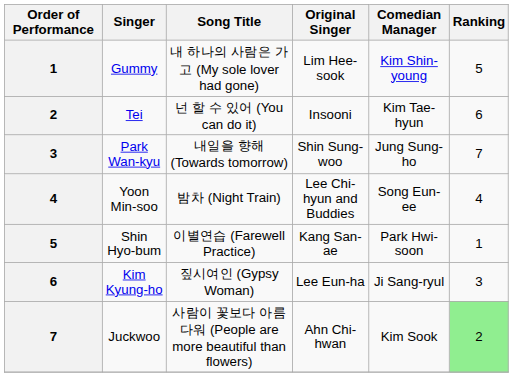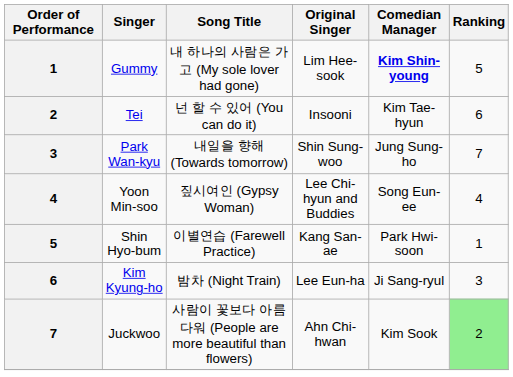(409, 68) normal -> (409, 68) bold
(229, 198) 밤차 (Night Train) -> (229, 199) 짚시여인 (Gypsy Woman)
(229, 282) 짚시여인 (Gypsy Woman) -> (229, 280) 밤차 (Night Train)
